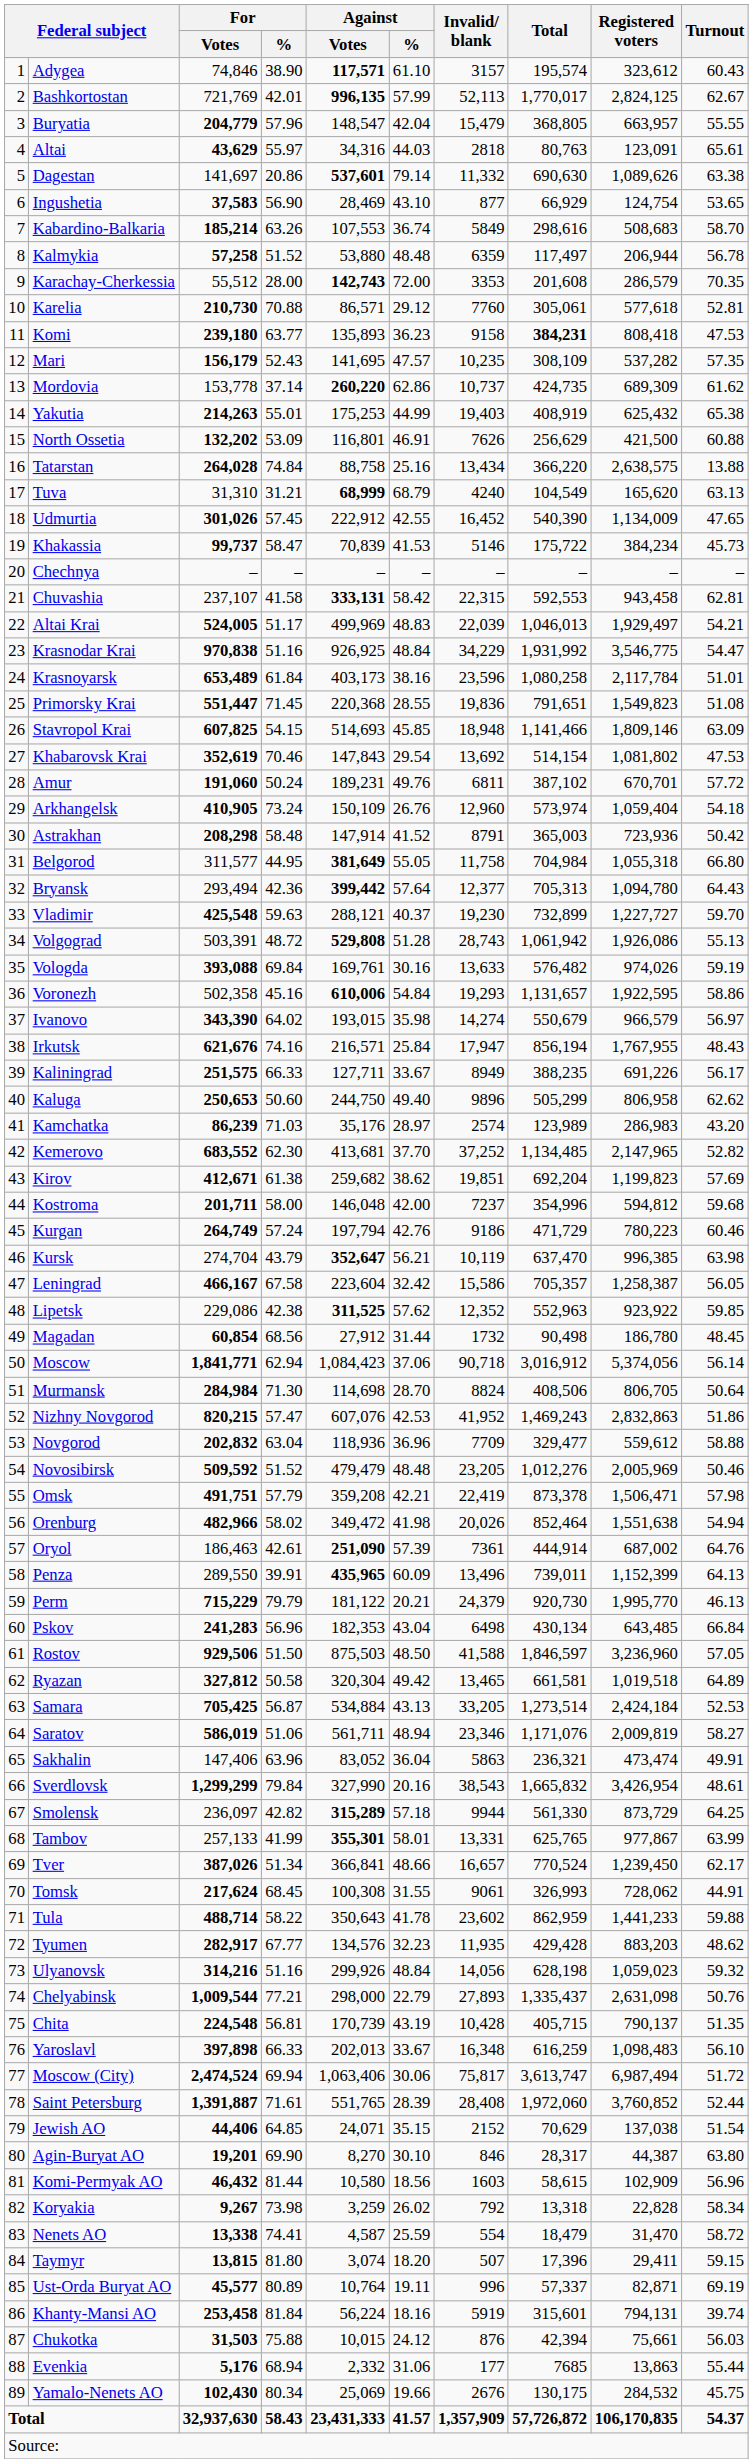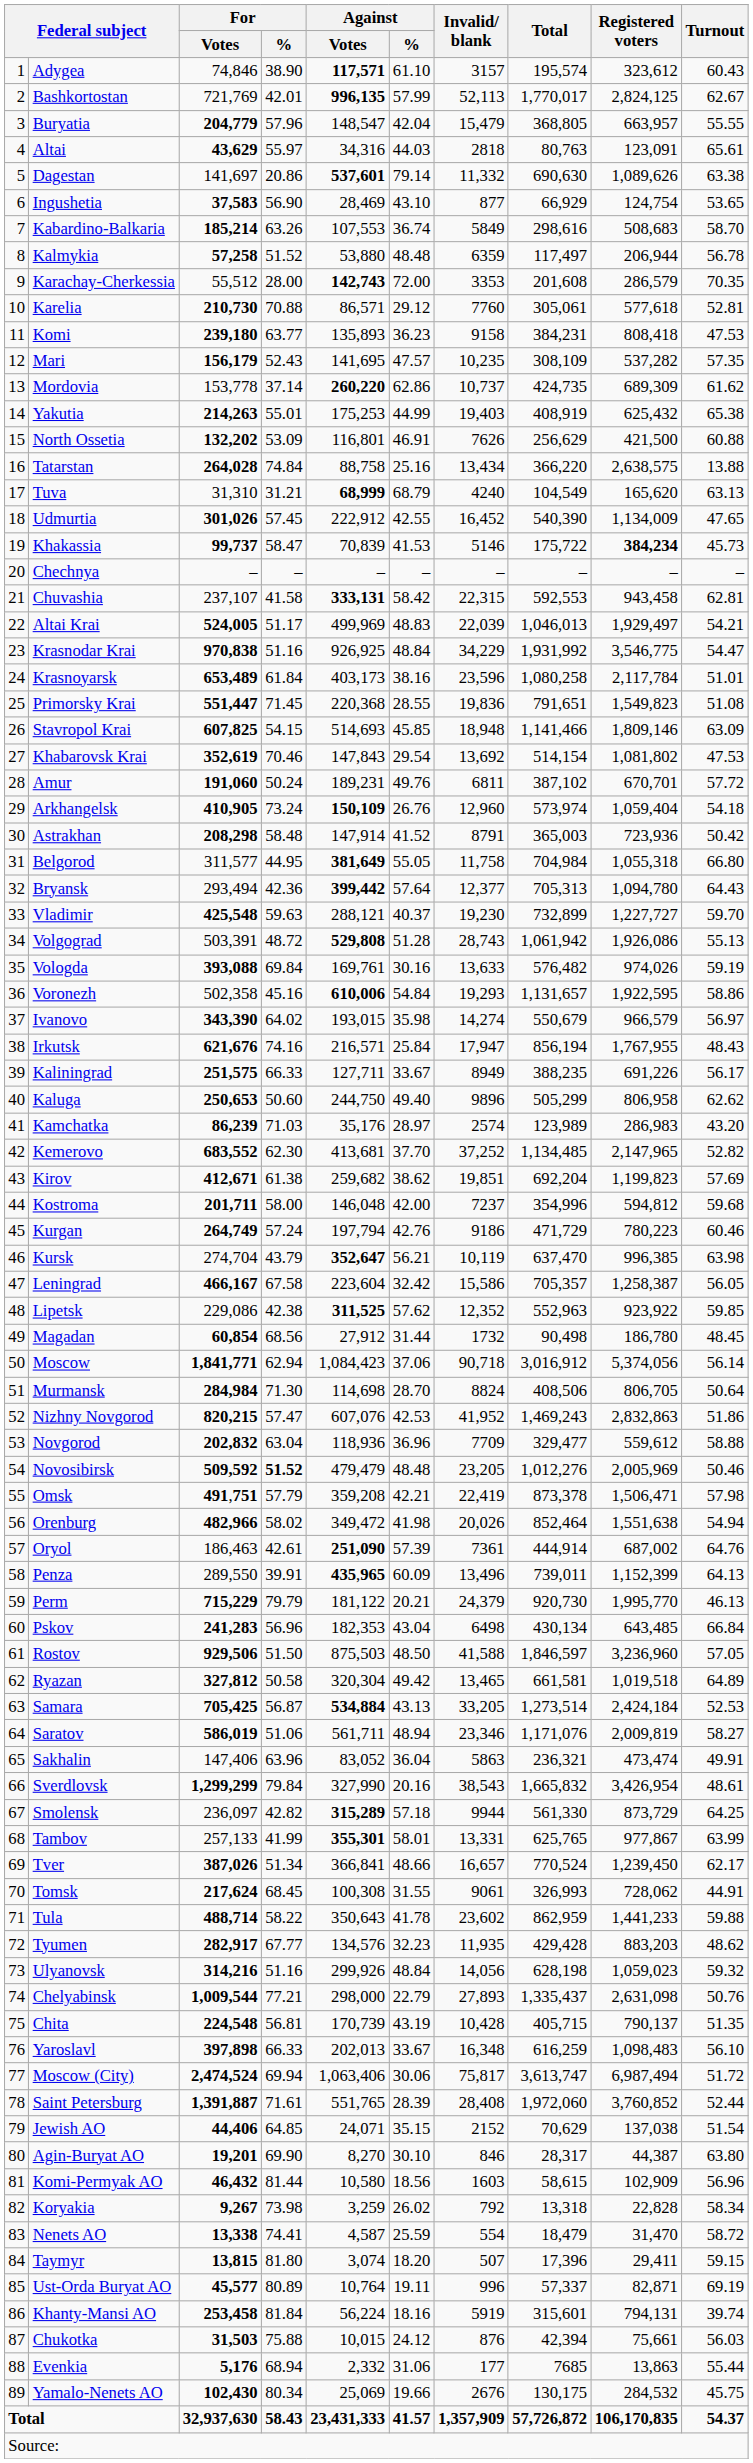(560, 334) bold -> (560, 334) normal
(651, 545) normal -> (651, 545) bold
(358, 809) normal -> (358, 809) bold
(284, 1469) normal -> (284, 1469) bold
(358, 1706) normal -> (358, 1706) bold
